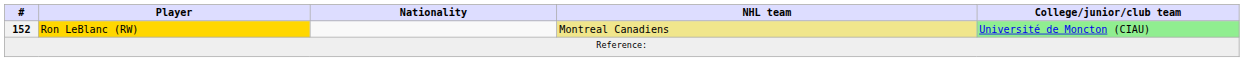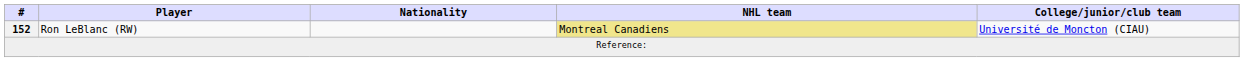(90, 29) gold background -> (90, 29) no background
(1065, 29) lightgreen background -> (1065, 29) no background
